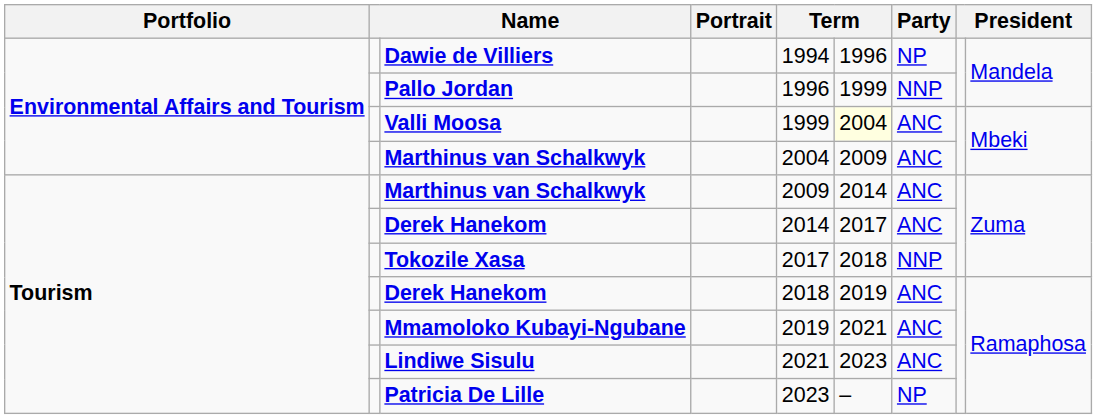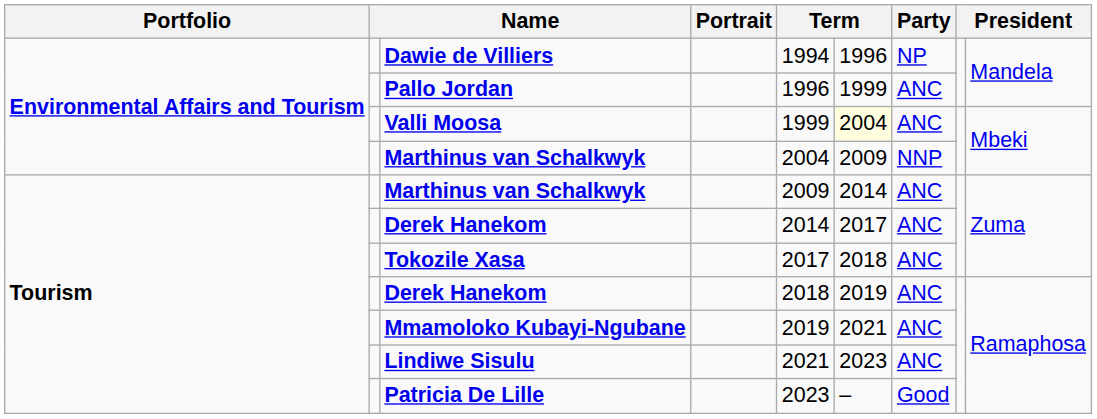(920, 89) NNP -> (920, 89) ANC
(920, 157) ANC -> (920, 157) NNP
(920, 259) NNP -> (920, 259) ANC
(912, 395) NP -> (923, 395) Good
